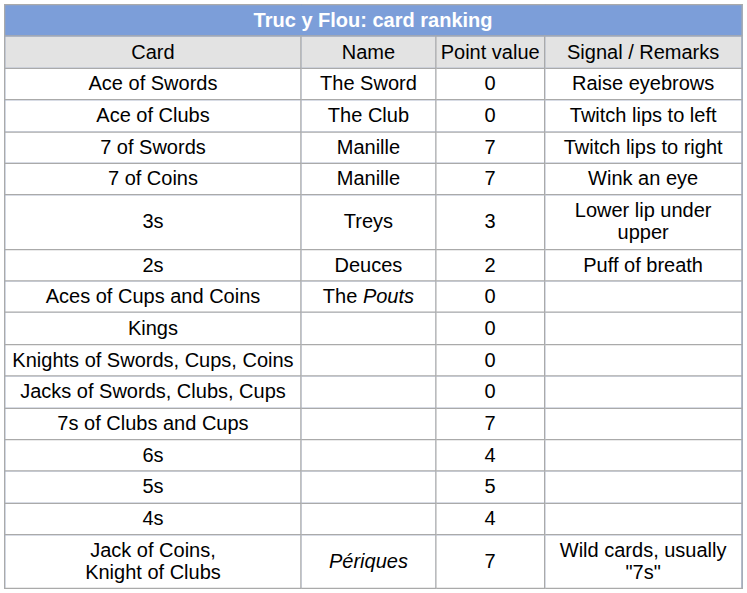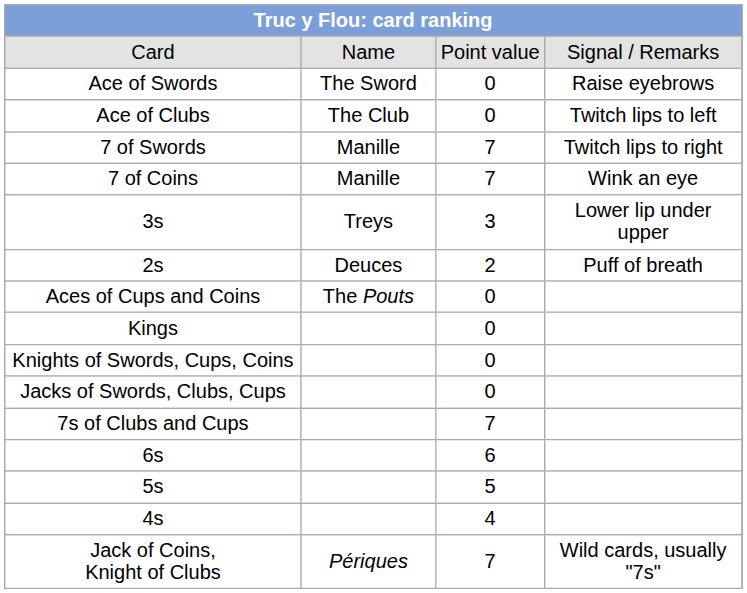(490, 455) 4 -> (490, 455) 6
